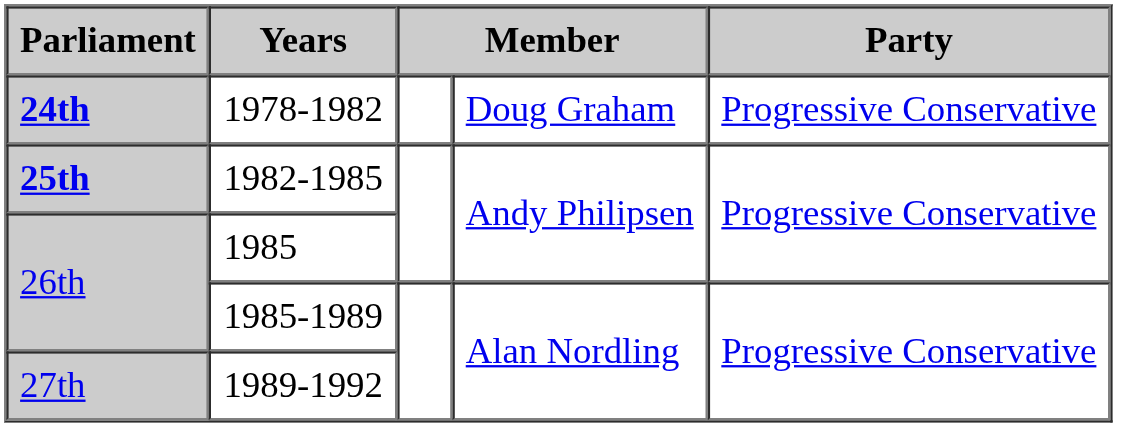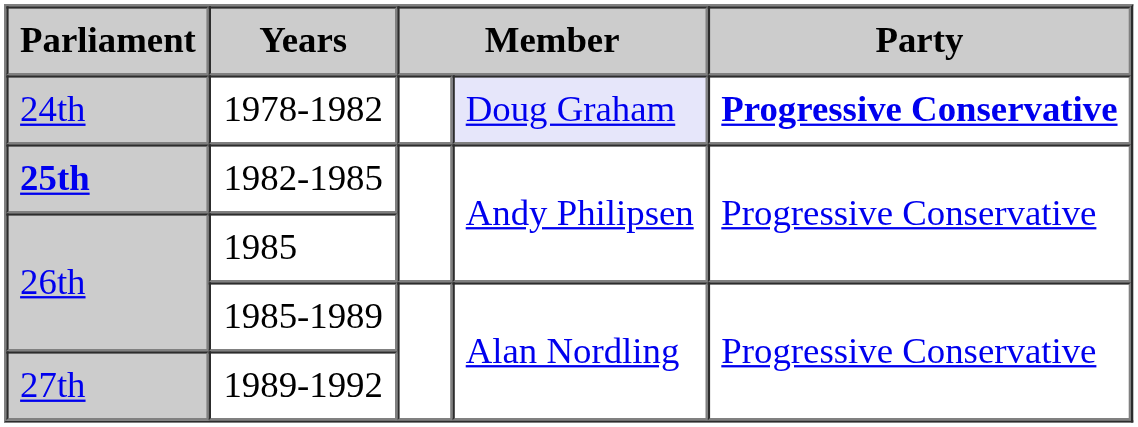(55, 109) bold -> (53, 109) normal
(570, 109) no background -> (570, 109) lavender background
(909, 109) normal -> (919, 109) bold
